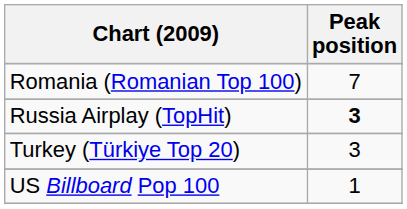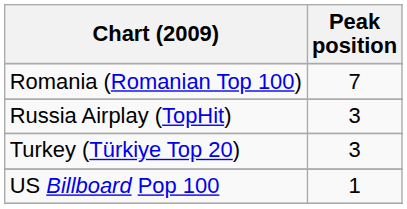(355, 116) bold -> (355, 116) normal
